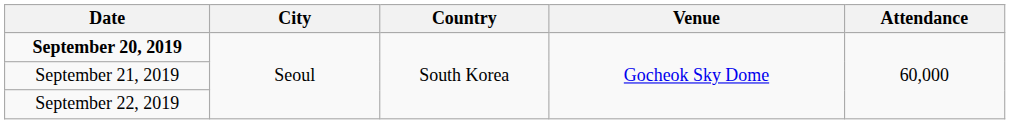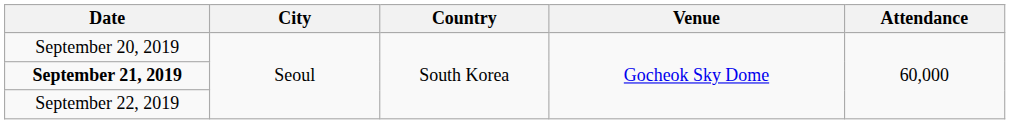(107, 47) bold -> (107, 47) normal
(107, 75) normal -> (107, 75) bold
